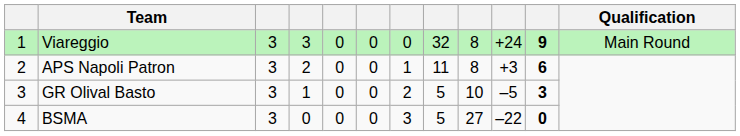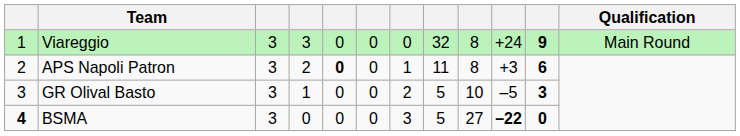(340, 68) normal -> (340, 68) bold
(21, 118) normal -> (21, 118) bold
(508, 118) normal -> (508, 118) bold
